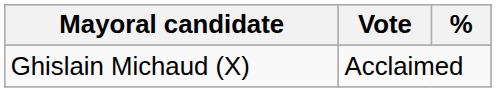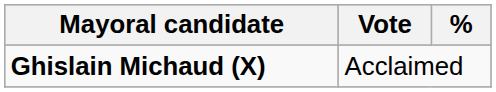(130, 65) normal -> (138, 65) bold
